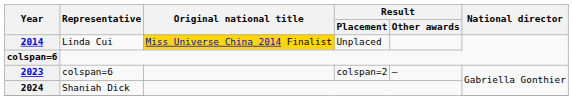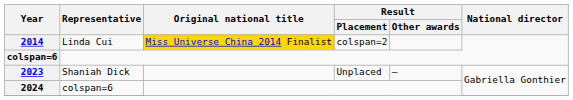(359, 43) Unplaced -> (362, 43) colspan=2
(87, 73) colspan=6 -> (96, 73) Shaniah Dick
(362, 73) colspan=2 -> (359, 73) Unplaced
(96, 88) Shaniah Dick -> (87, 88) colspan=6
